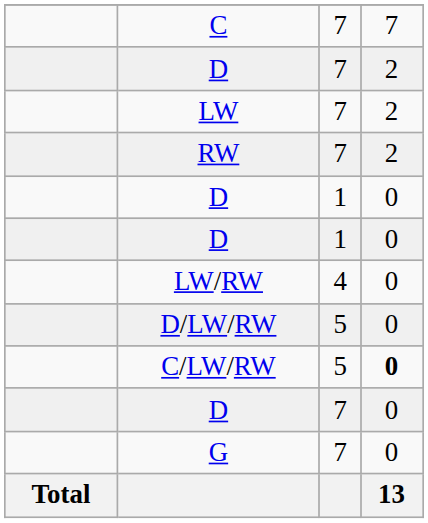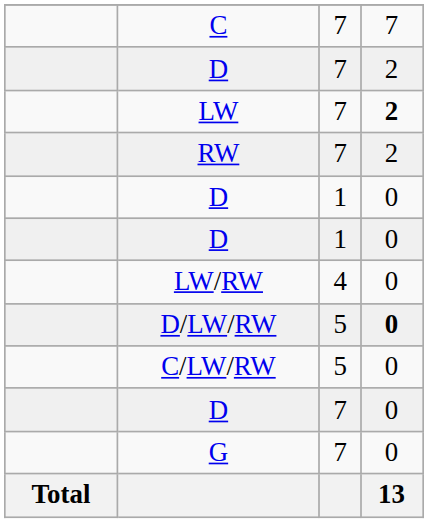(391, 111) normal -> (391, 111) bold
(391, 324) normal -> (391, 324) bold
(391, 366) bold -> (391, 366) normal
